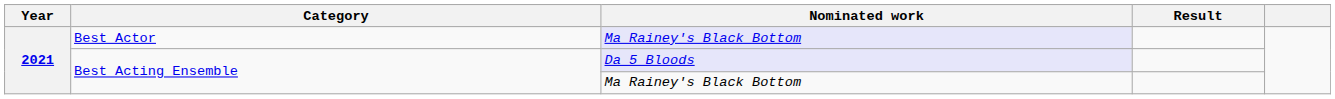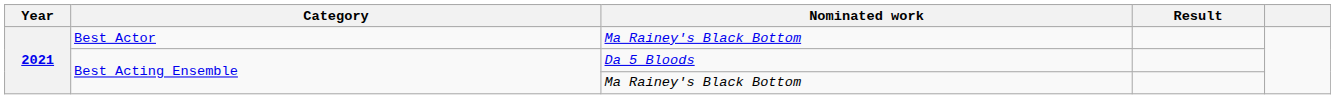(703, 38) lavender background -> (703, 38) no background
(650, 60) lavender background -> (650, 60) no background
